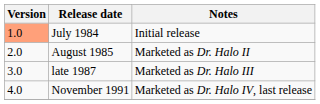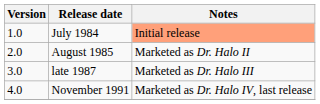(15, 33) lightsalmon background -> (15, 33) no background
(167, 33) no background -> (167, 33) lightsalmon background
